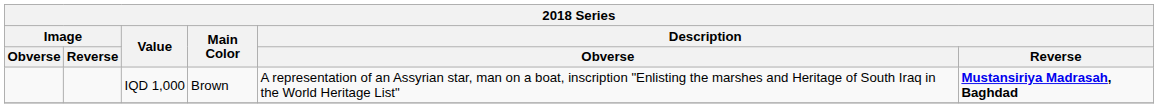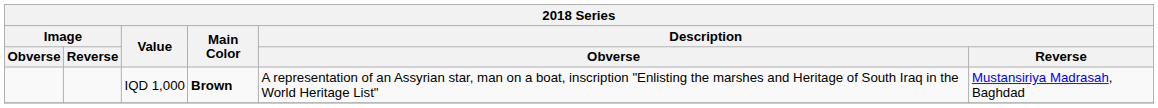(210, 85) normal -> (212, 85) bold
(1036, 85) bold -> (1042, 85) normal
